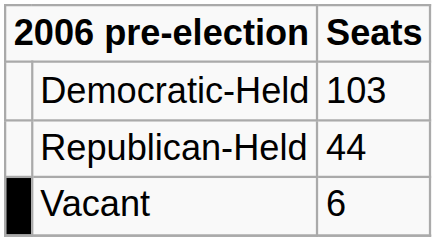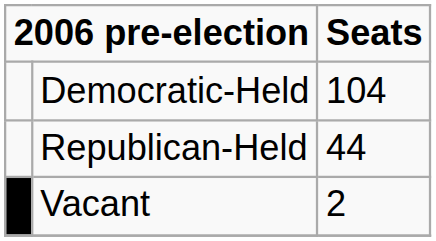(356, 90) 103 -> (356, 90) 104
(336, 205) 6 -> (336, 205) 2
